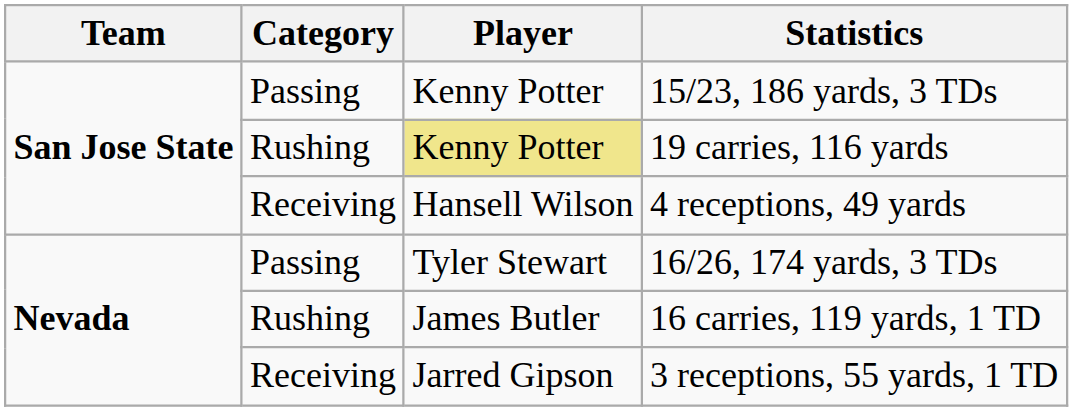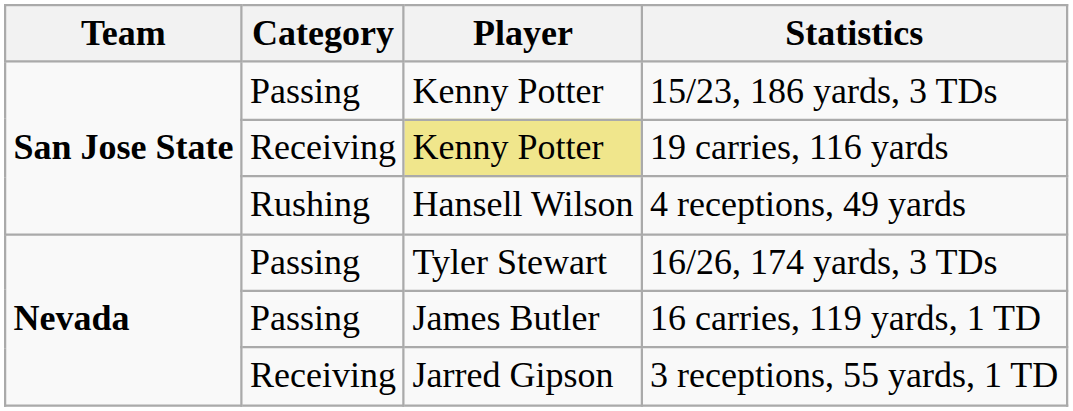(310, 147) Rushing -> (323, 147) Receiving
(323, 204) Receiving -> (310, 204) Rushing
(310, 318) Rushing -> (305, 318) Passing
